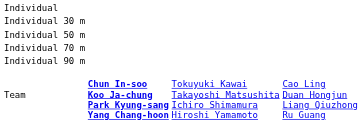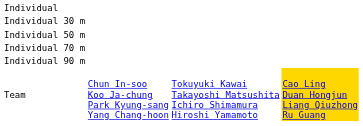(128, 100) bold -> (128, 100) normal
(320, 100) no background -> (320, 100) gold background
